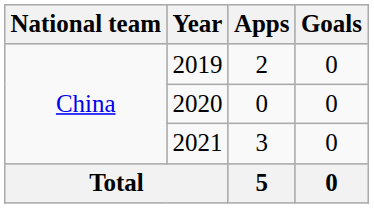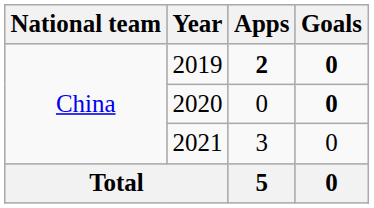(262, 63) normal -> (262, 63) bold
(331, 63) normal -> (331, 63) bold
(331, 103) normal -> (331, 103) bold
